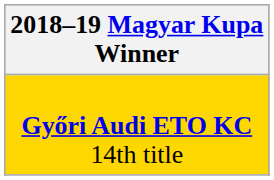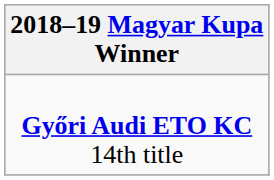(137, 139) gold background -> (137, 139) no background
